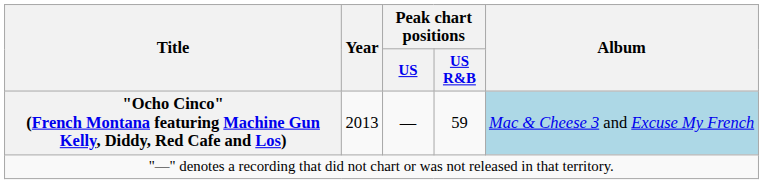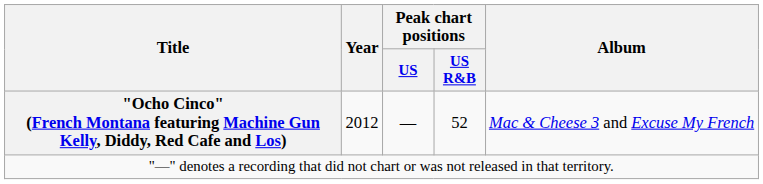(362, 122) 2013 -> (362, 122) 2012
(459, 122) 59 -> (459, 122) 52
(622, 122) lightblue background -> (622, 122) no background
